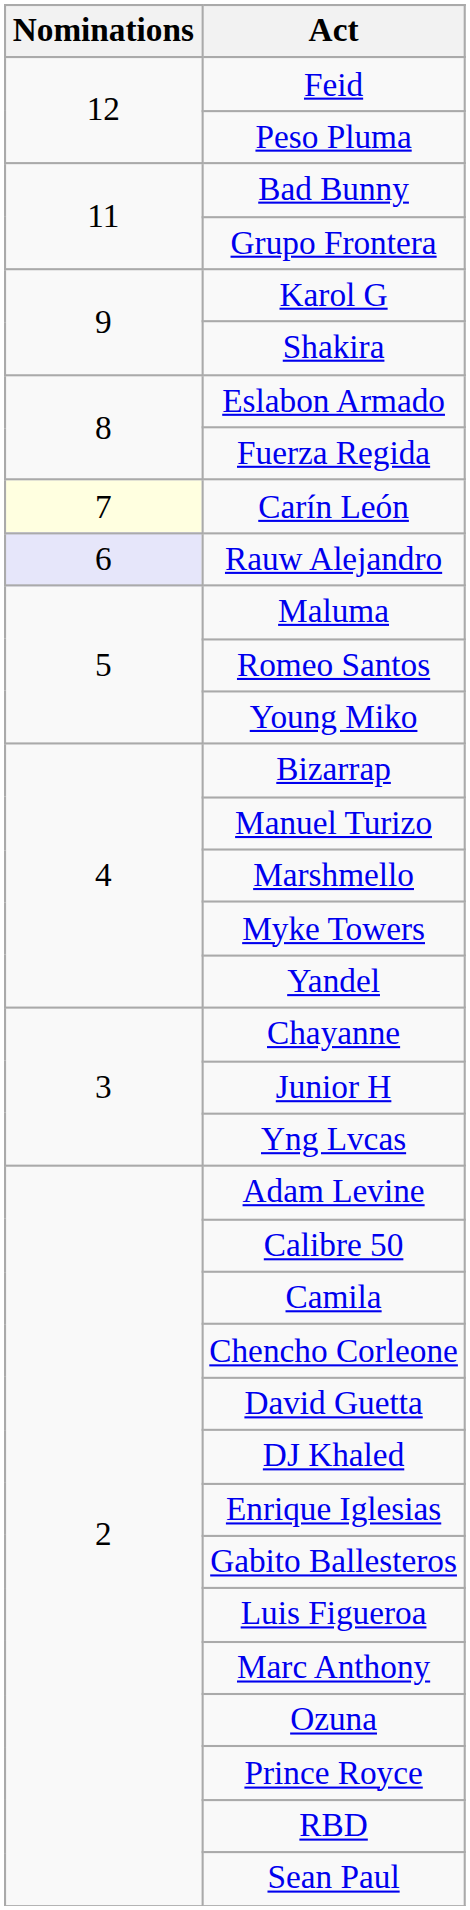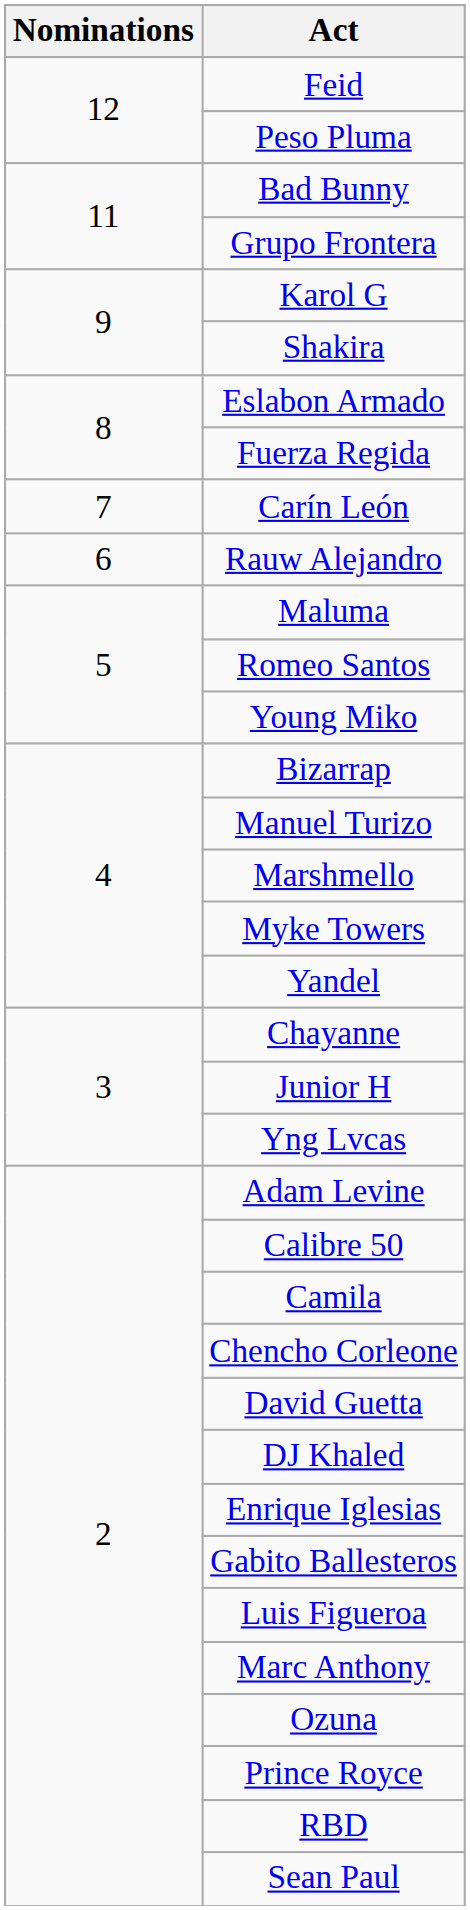(103, 505) lightyellow background -> (103, 505) no background
(103, 558) lavender background -> (103, 558) no background
